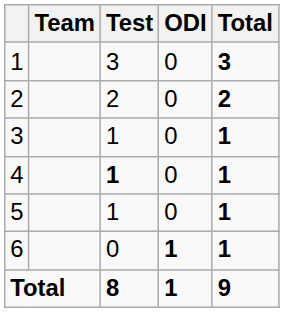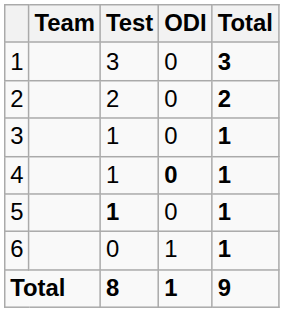(113, 174) bold -> (113, 174) normal
(171, 174) normal -> (171, 174) bold
(113, 212) normal -> (113, 212) bold
(171, 250) bold -> (171, 250) normal
